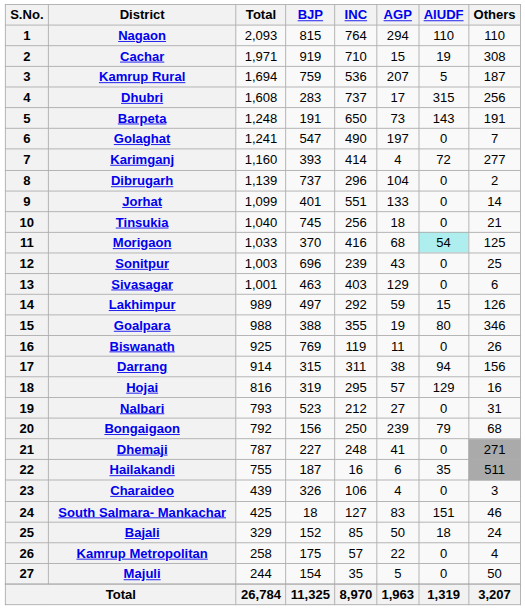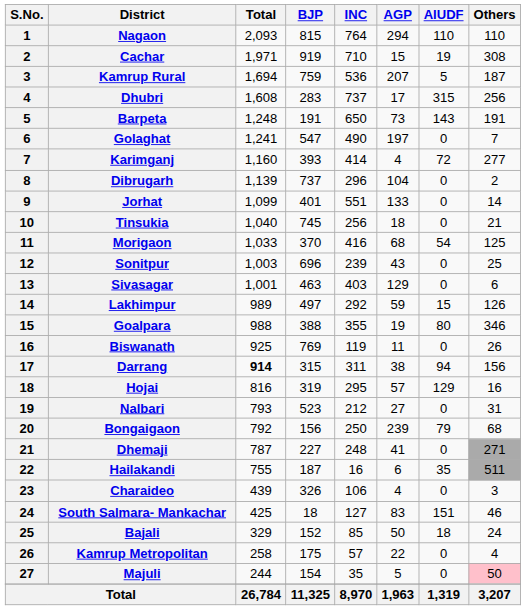(444, 242) paleturquoise background -> (444, 242) no background
(261, 367) normal -> (261, 367) bold
(495, 574) no background -> (495, 574) pink background
